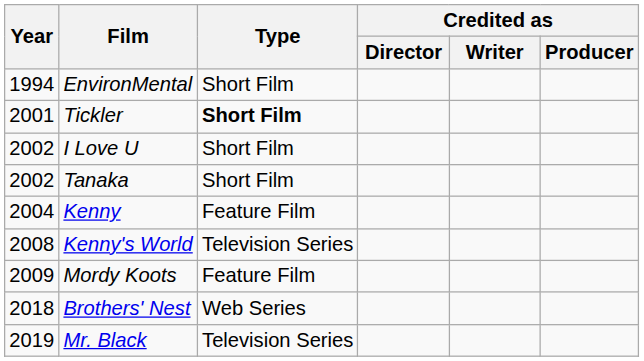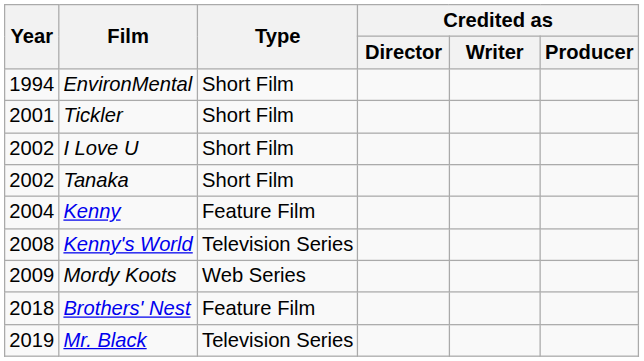(252, 116) bold -> (248, 116) normal
(259, 276) Feature Film -> (254, 276) Web Series
(254, 308) Web Series -> (259, 308) Feature Film
